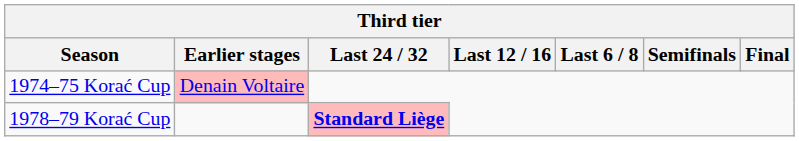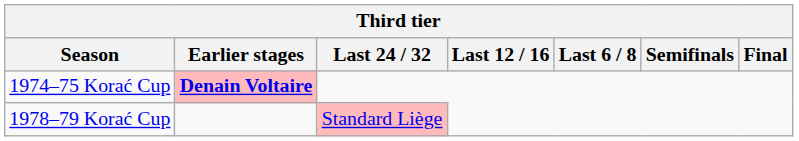(242, 86) normal -> (246, 86) bold
(379, 119) bold -> (382, 119) normal
